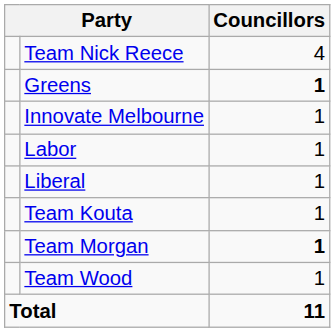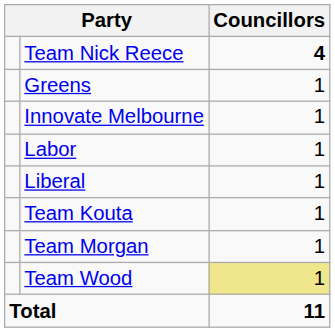(319, 52) normal -> (319, 52) bold
(319, 85) bold -> (319, 85) normal
(319, 246) bold -> (319, 246) normal
(319, 278) no background -> (319, 278) khaki background
